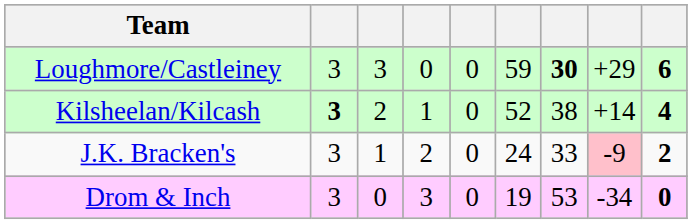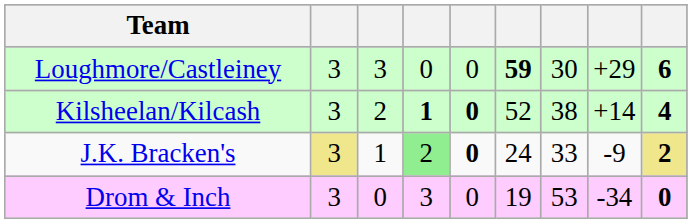(518, 68) normal -> (518, 68) bold
(564, 68) bold -> (564, 68) normal
(334, 111) bold -> (334, 111) normal
(426, 111) normal -> (426, 111) bold
(472, 111) normal -> (472, 111) bold
(334, 153) no background -> (334, 153) khaki background
(426, 153) no background -> (426, 153) lightgreen background
(472, 153) normal -> (472, 153) bold
(614, 153) pink background -> (614, 153) no background
(665, 153) no background -> (665, 153) khaki background
